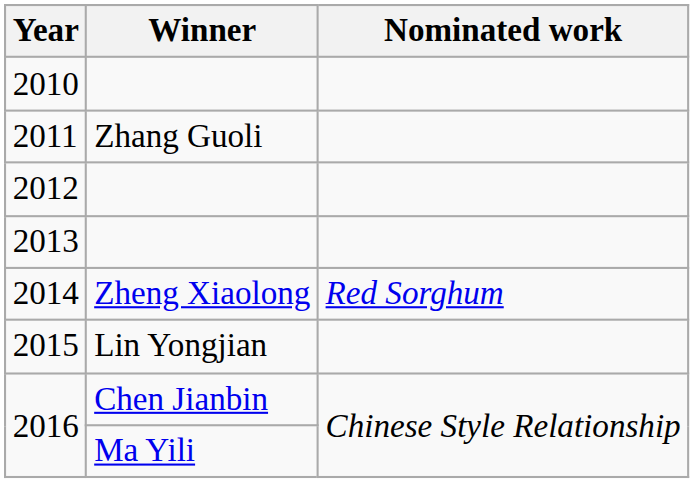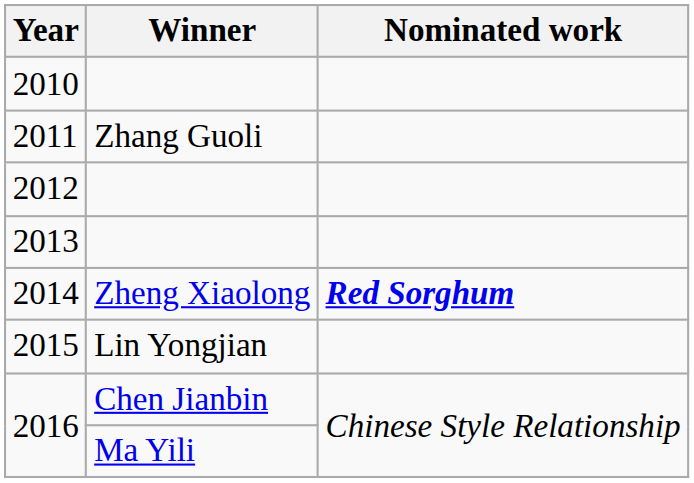(415, 293) normal -> (420, 293) bold
